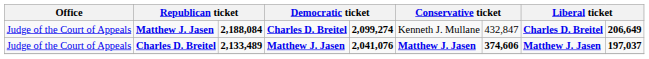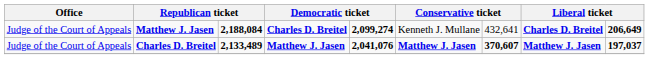(501, 29) 432,847 -> (501, 29) 432,641
(501, 45) 374,606 -> (501, 45) 370,607
